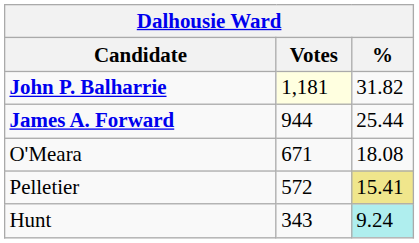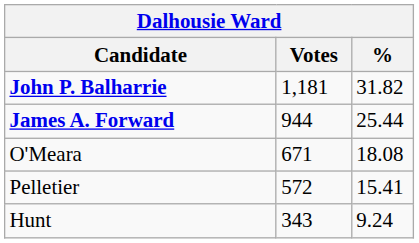(305, 87) lightyellow background -> (305, 87) no background
(380, 187) khaki background -> (380, 187) no background
(375, 220) paleturquoise background -> (375, 220) no background
